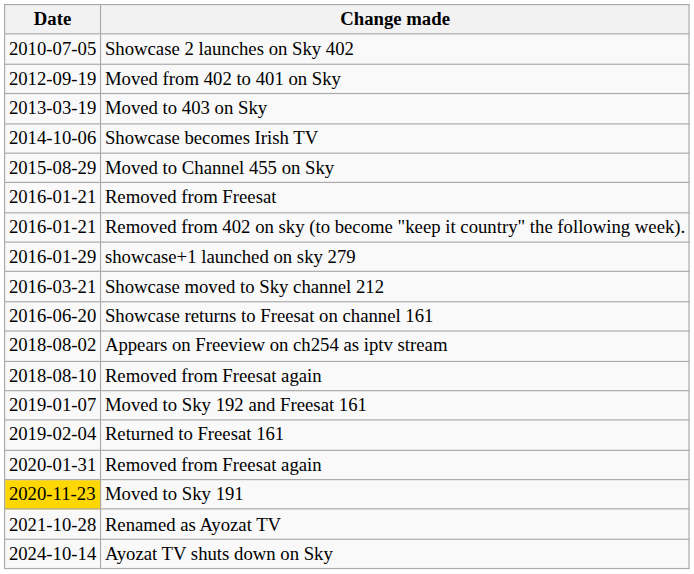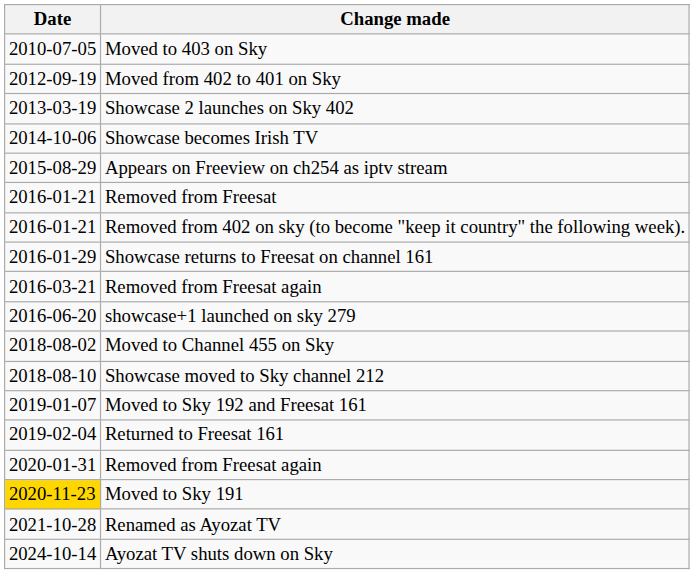(229, 49) Showcase 2 launches on Sky 402 -> (186, 49) Moved to 403 on Sky
(186, 108) Moved to 403 on Sky -> (229, 108) Showcase 2 launches on Sky 402
(220, 167) Moved to Channel 455 on Sky -> (276, 167) Appears on Freeview on ch254 as iptv stream
(230, 256) showcase+1 launched on sky 279 -> (269, 256) Showcase returns to Freesat on channel 161
(244, 286) Showcase moved to Sky channel 212 -> (213, 286) Removed from Freesat again
(269, 316) Showcase returns to Freesat on channel 161 -> (230, 316) showcase+1 launched on sky 279
(276, 345) Appears on Freeview on ch254 as iptv stream -> (220, 345) Moved to Channel 455 on Sky
(213, 375) Removed from Freesat again -> (244, 375) Showcase moved to Sky channel 212
